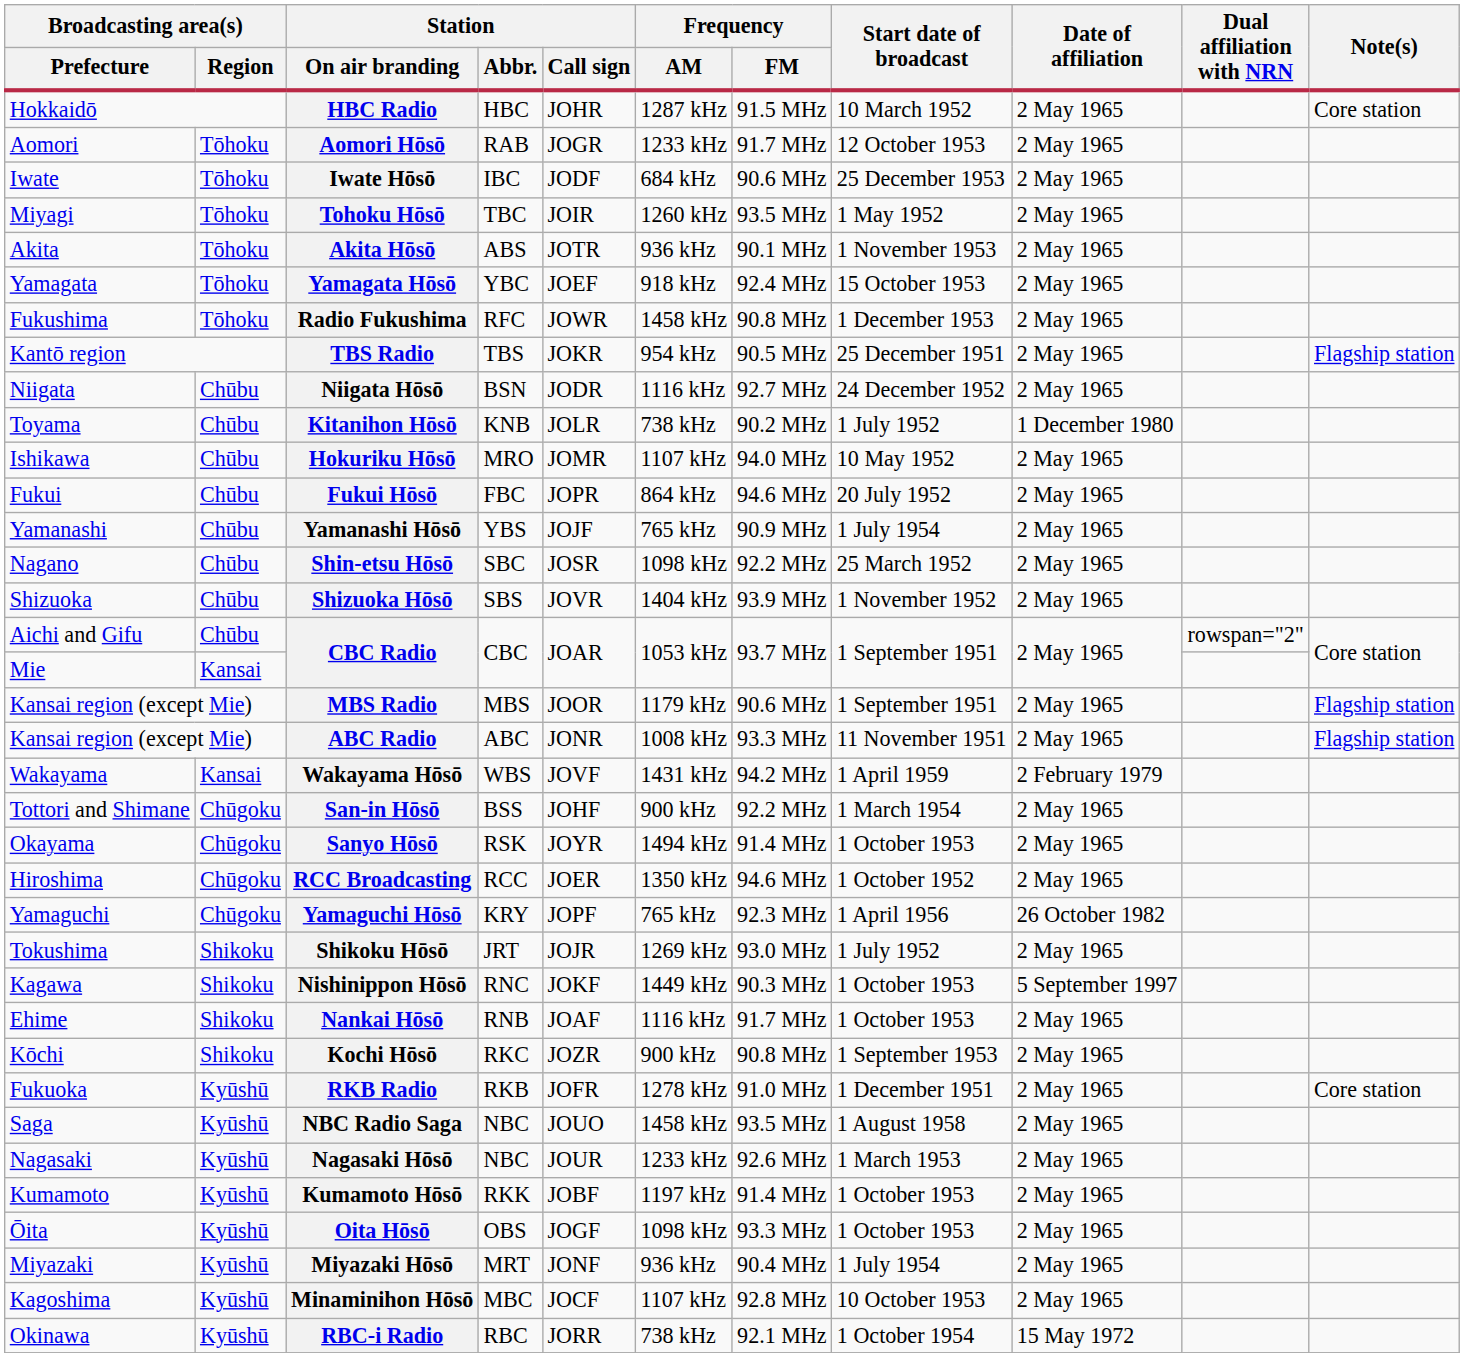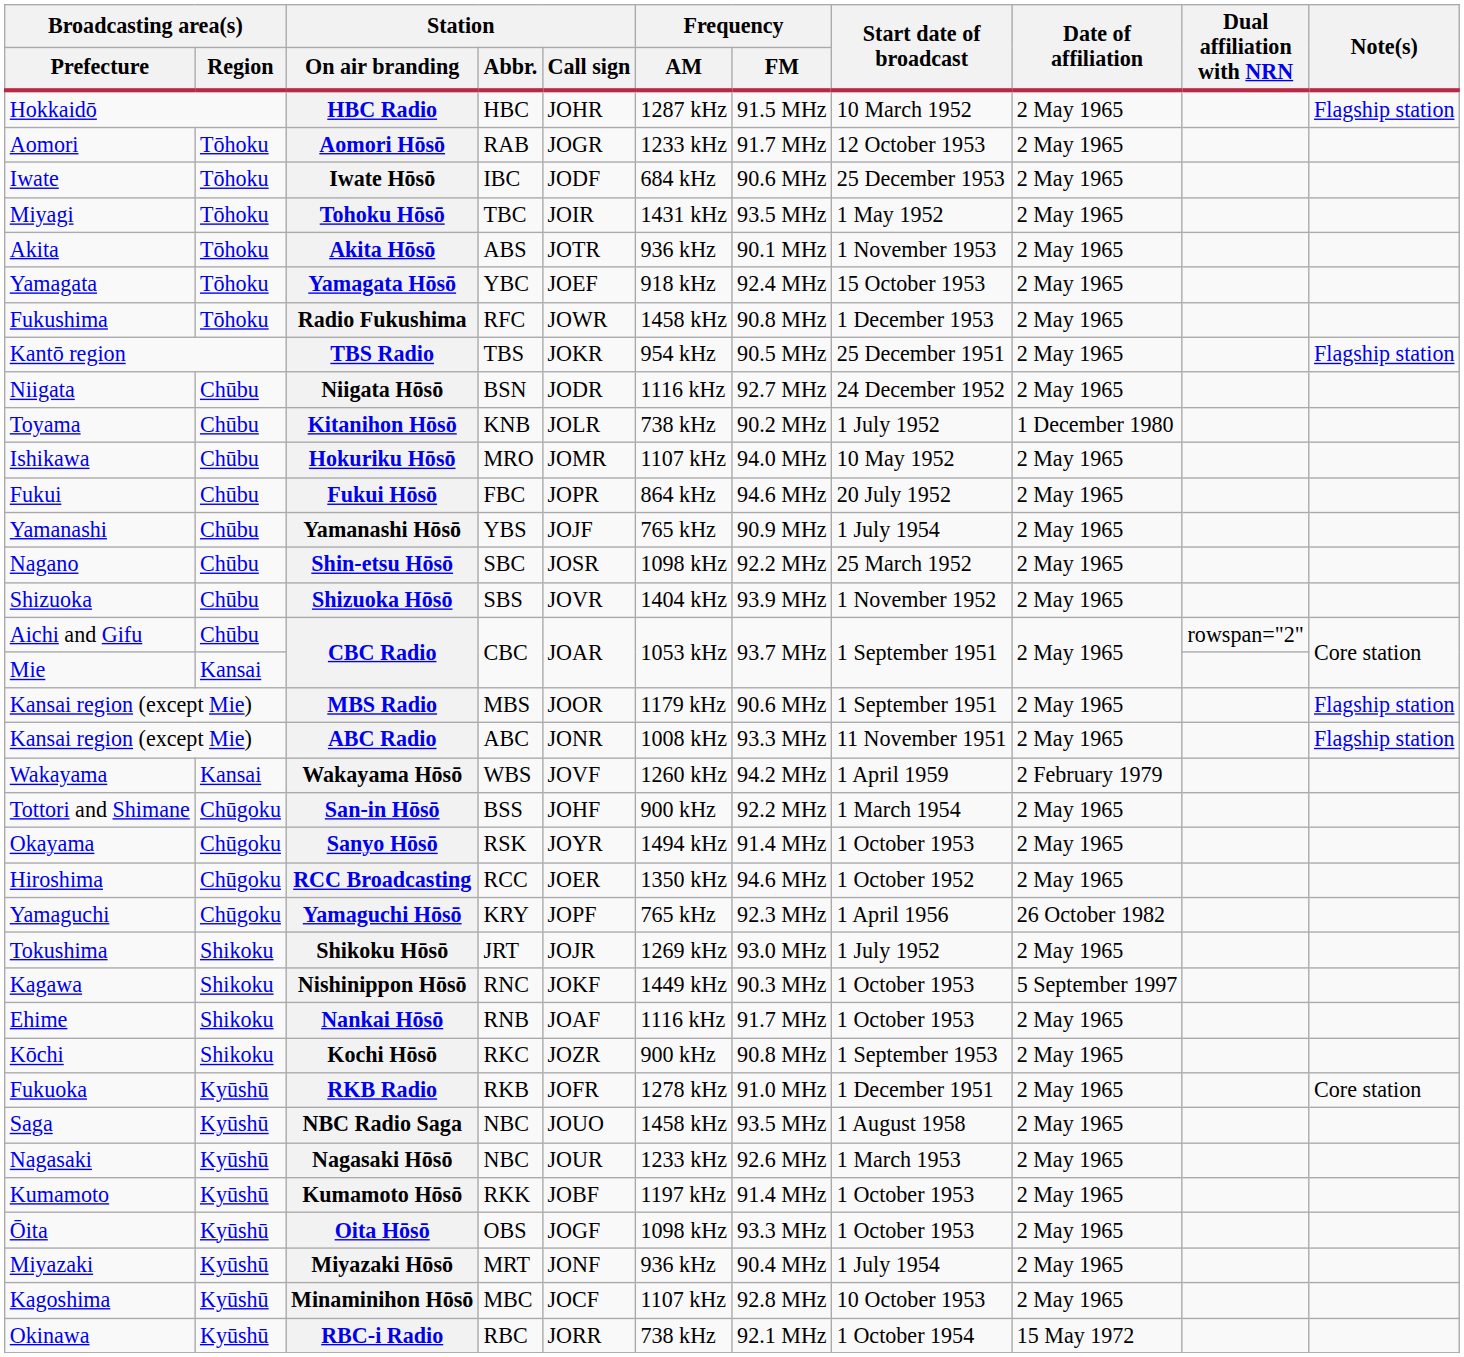(1368, 109) Core station -> (1384, 109) Flagship station
(684, 214) 1260 kHz -> (684, 214) 1431 kHz
(684, 774) 1431 kHz -> (684, 774) 1260 kHz
